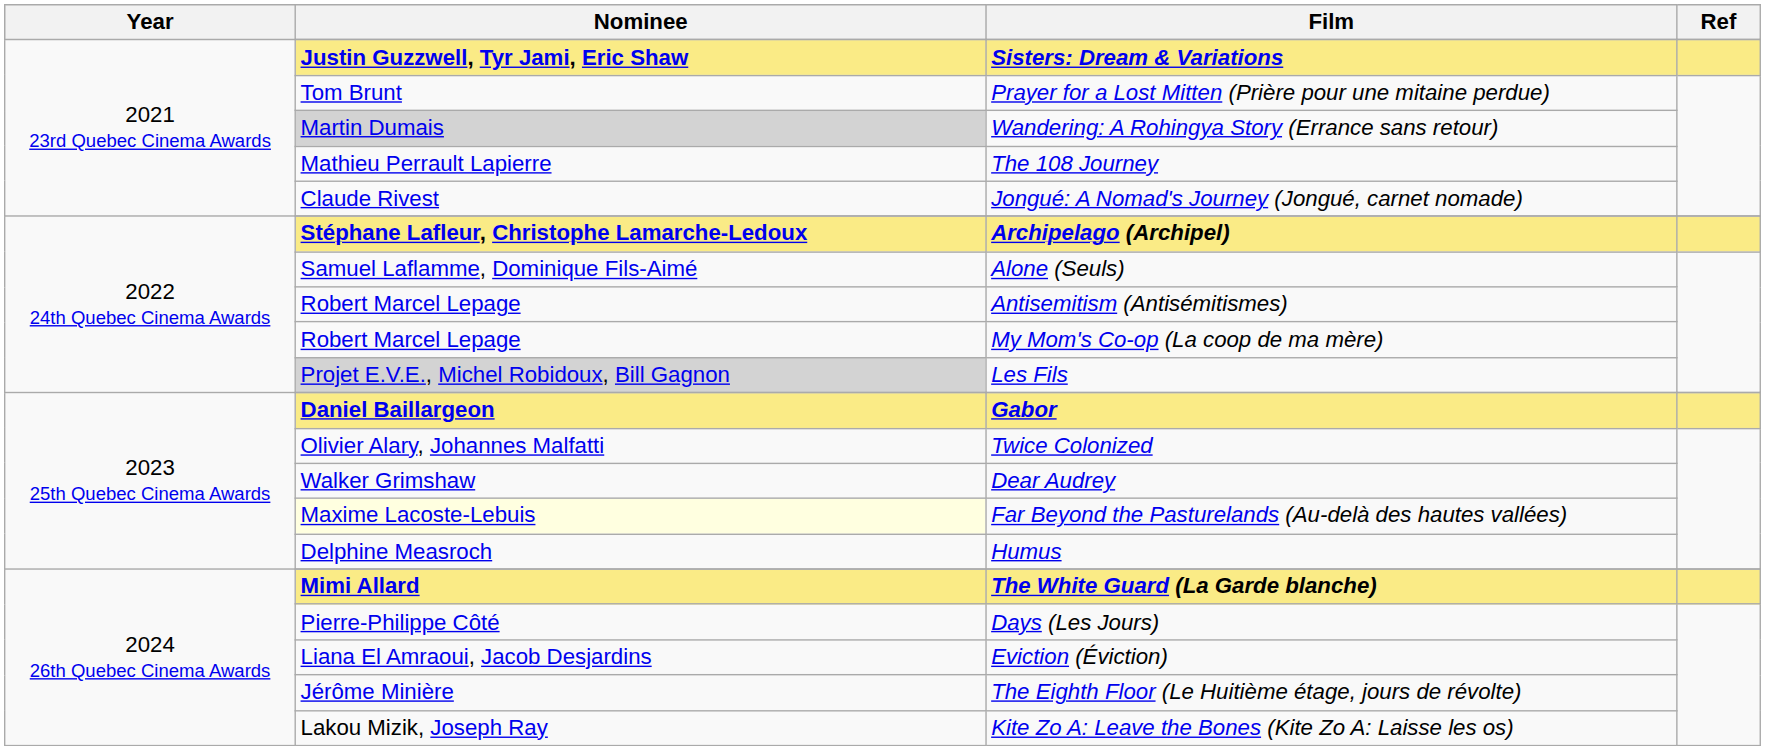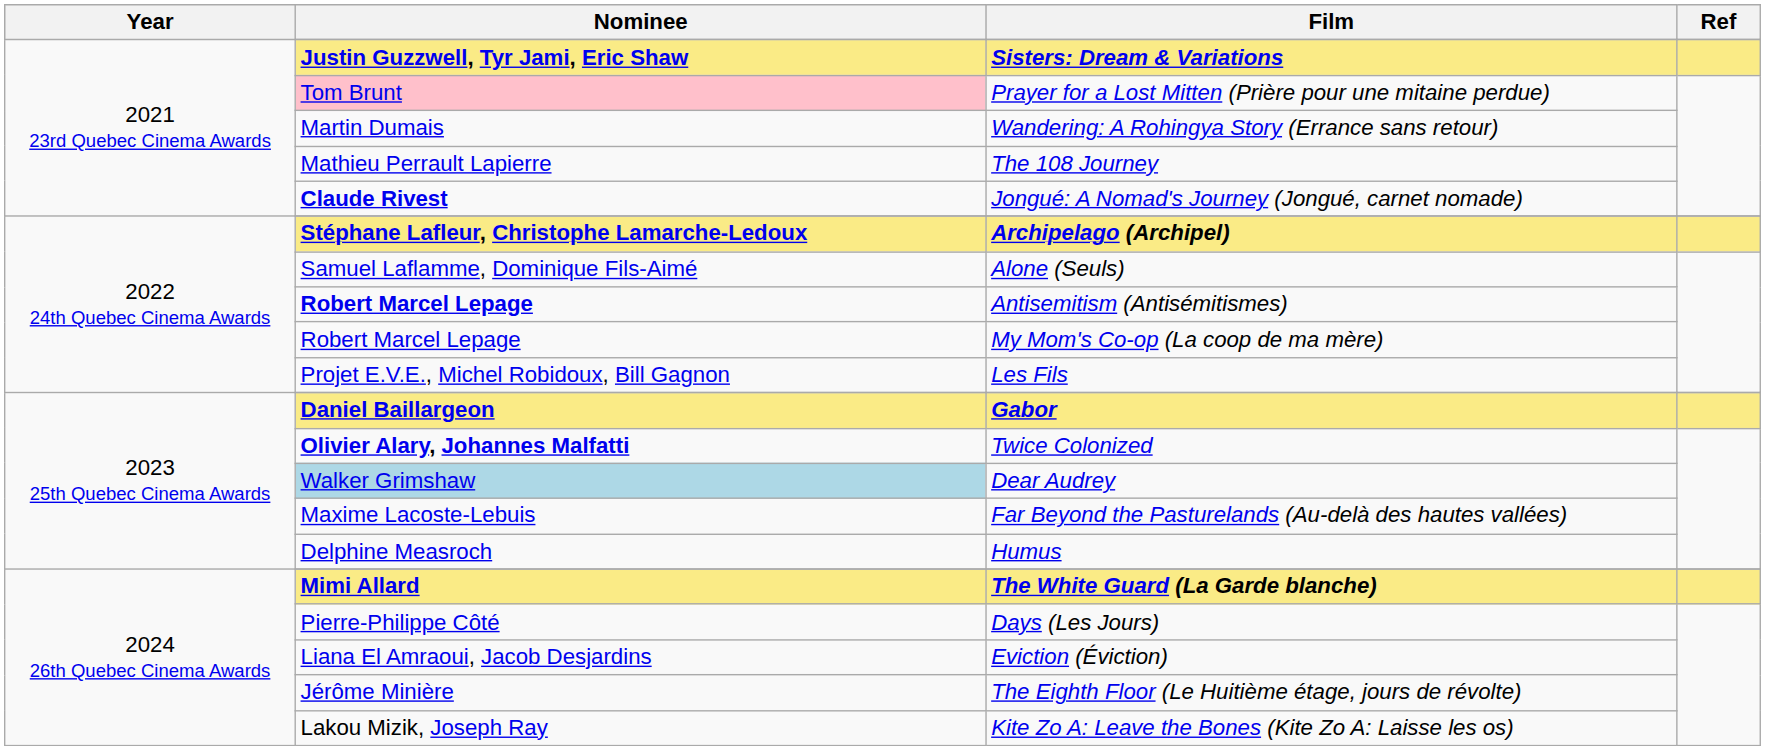(351, 92) no background -> (351, 92) pink background
(372, 127) lightgrey background -> (372, 127) no background
(370, 198) normal -> (374, 198) bold
(411, 304) normal -> (417, 304) bold
(515, 374) lightgrey background -> (515, 374) no background
(452, 445) normal -> (465, 445) bold
(388, 480) no background -> (388, 480) lightblue background
(418, 515) lightyellow background -> (418, 515) no background
